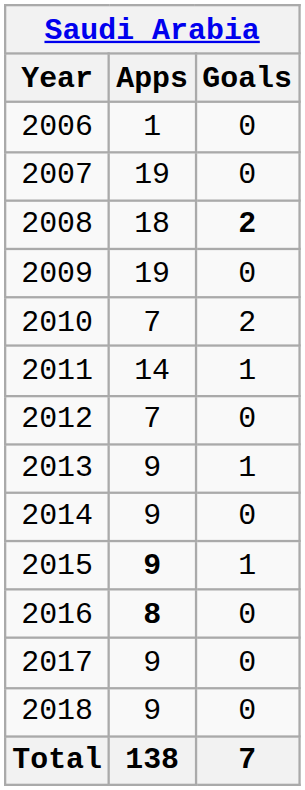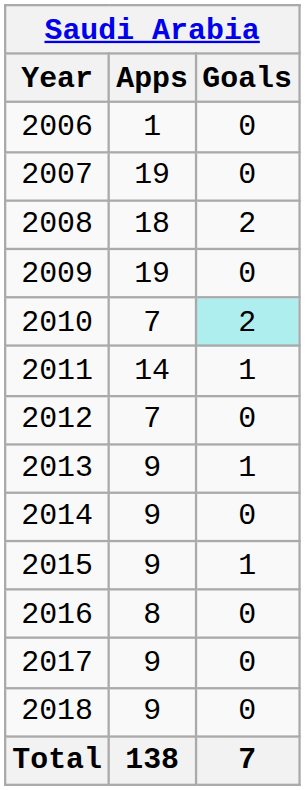(247, 224) bold -> (247, 224) normal
(247, 322) no background -> (247, 322) paleturquoise background
(152, 566) bold -> (152, 566) normal
(152, 614) bold -> (152, 614) normal
